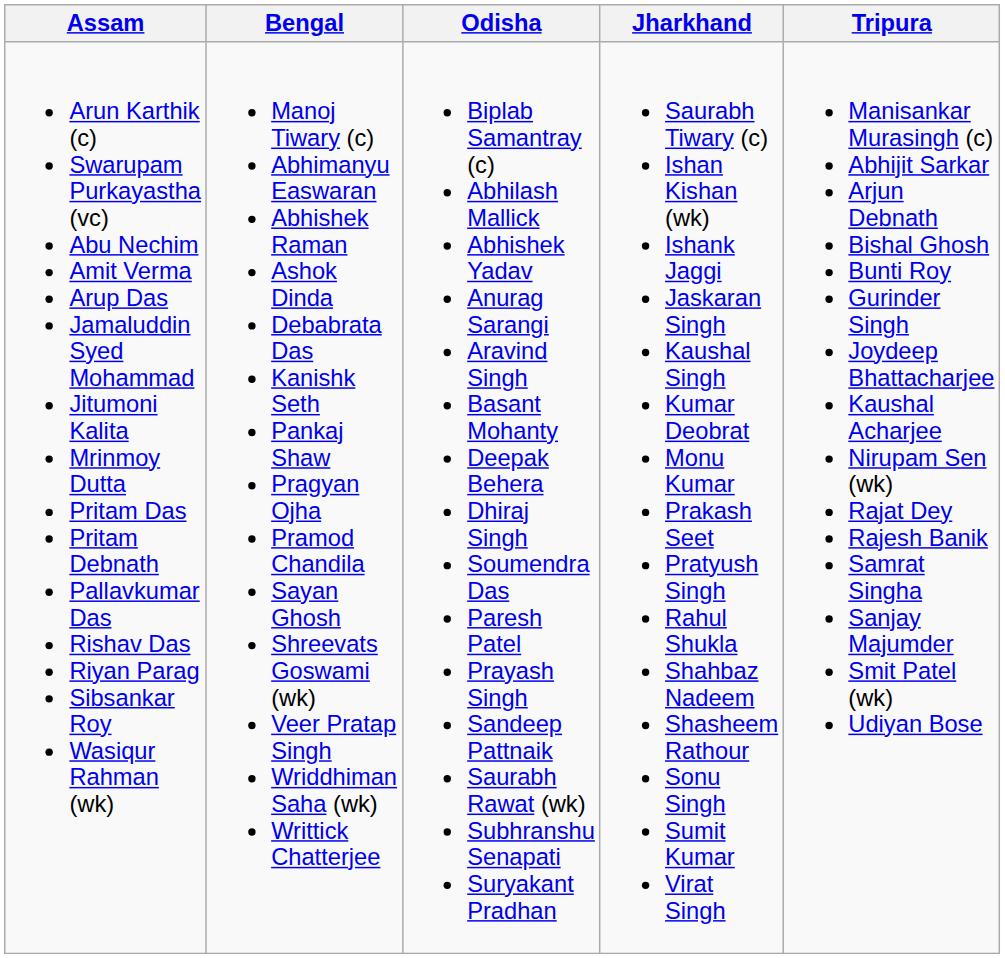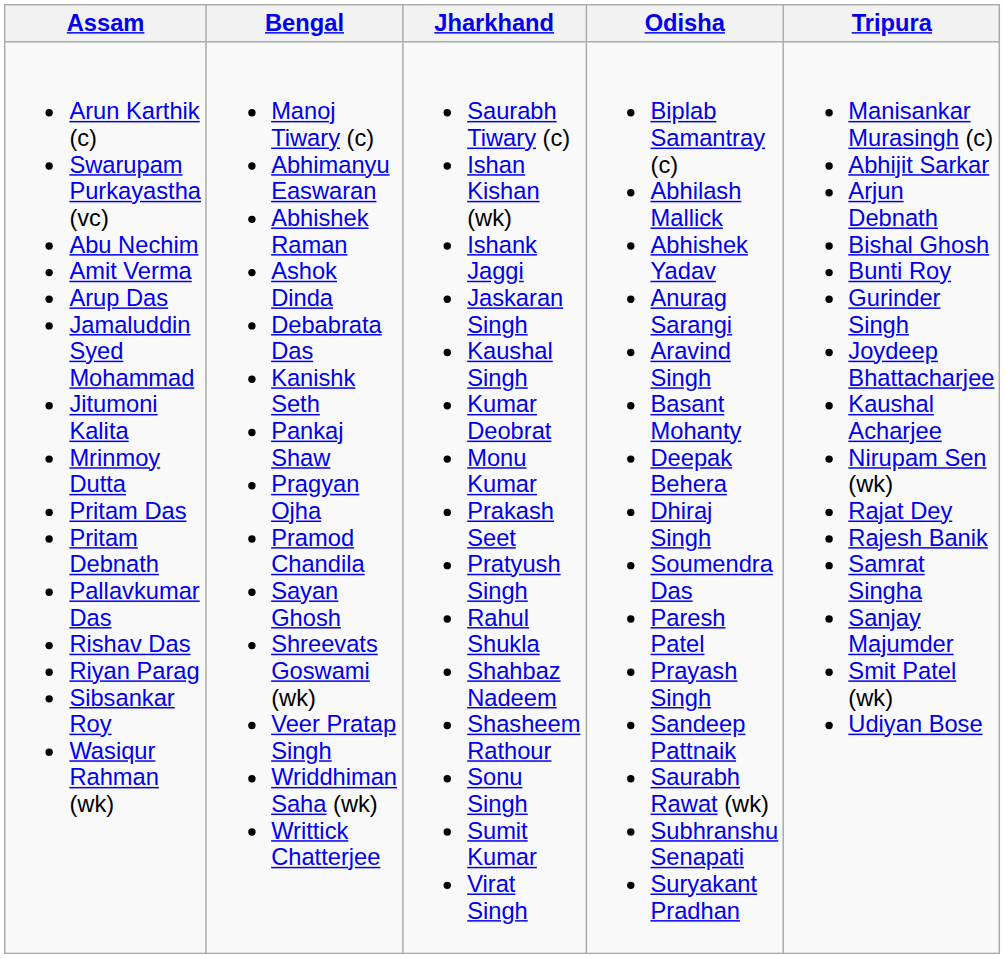columns swapped: (692, 23) <-> (501, 23)
